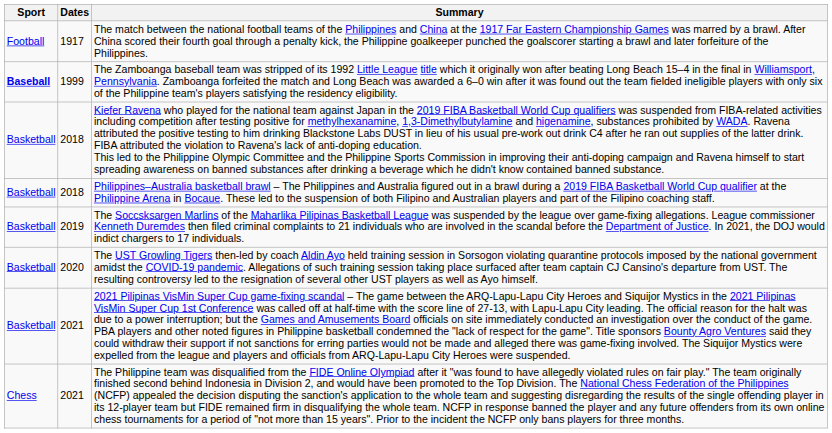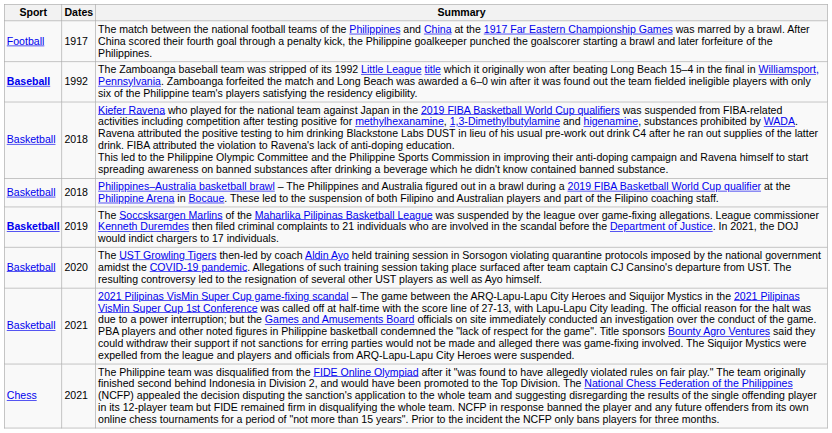(72, 82) 1999 -> (76, 82) 1992
(31, 227) normal -> (33, 227) bold
